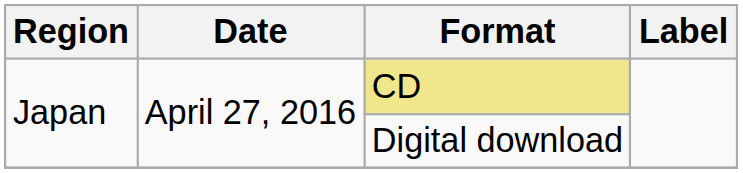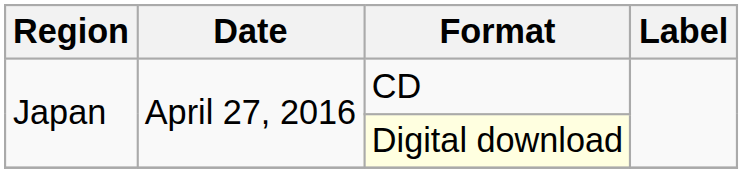(397, 85) khaki background -> (397, 85) no background
(497, 140) no background -> (497, 140) lightyellow background
